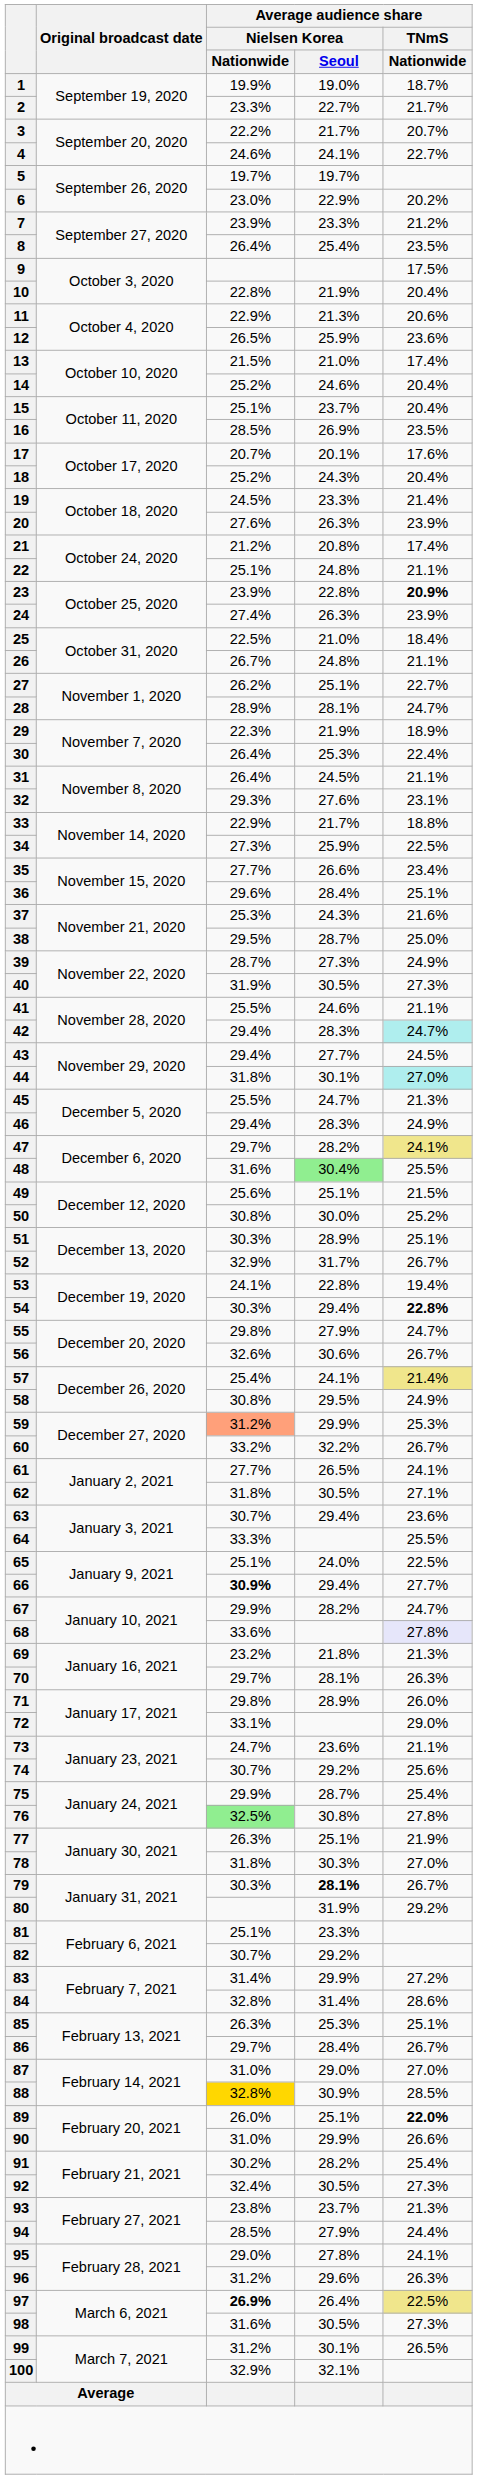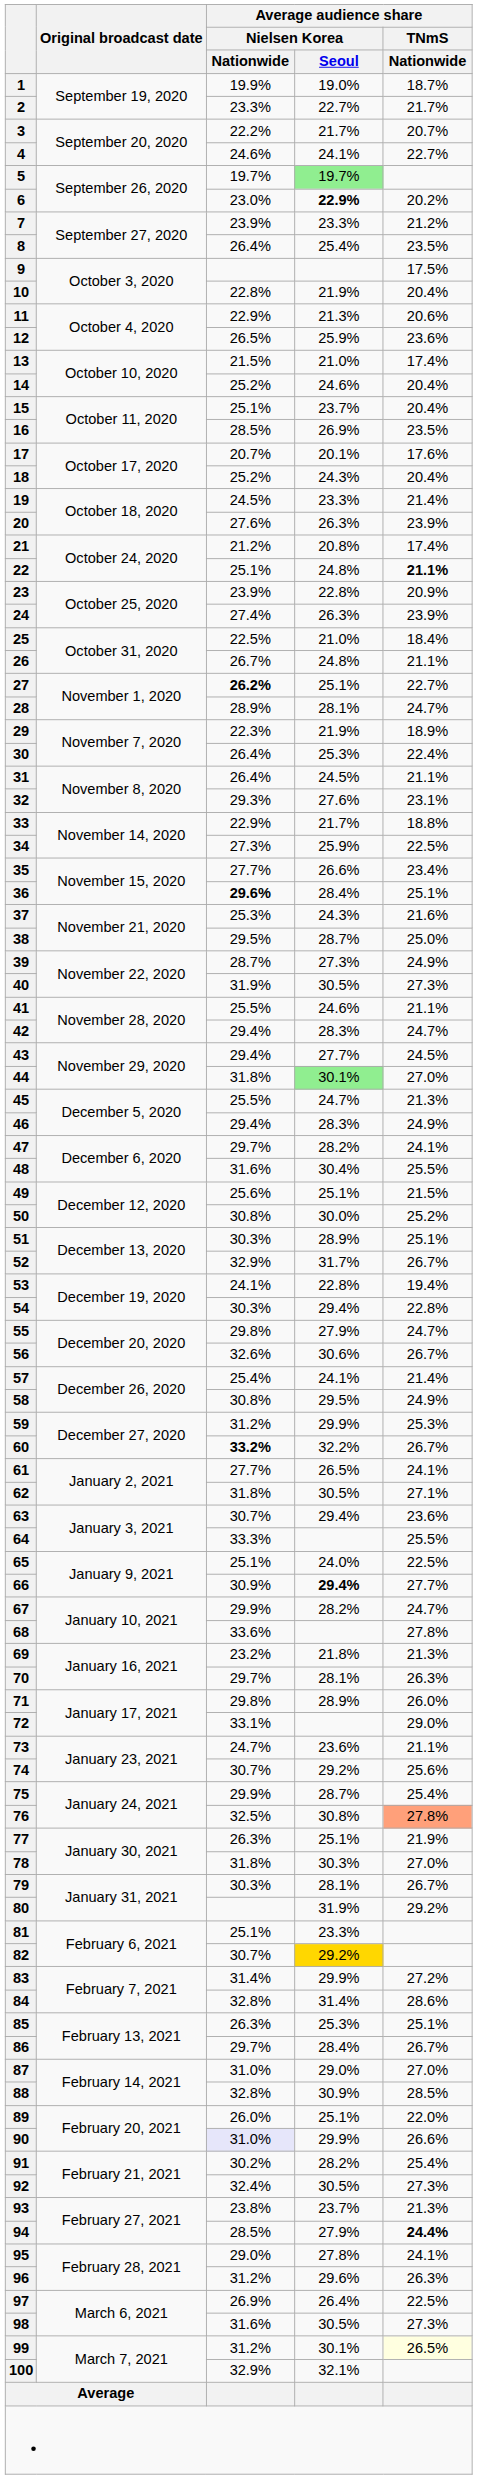(339, 177) no background -> (339, 177) lightgreen background
(339, 200) normal -> (339, 200) bold
(428, 569) normal -> (428, 569) bold
(428, 592) bold -> (428, 592) normal
(250, 685) normal -> (250, 685) bold
(250, 893) normal -> (250, 893) bold
(428, 1031) paleturquoise background -> (428, 1031) no background
(339, 1077) no background -> (339, 1077) lightgreen background
(428, 1077) paleturquoise background -> (428, 1077) no background
(428, 1147) khaki background -> (428, 1147) no background
(339, 1170) lightgreen background -> (339, 1170) no background
(428, 1308) bold -> (428, 1308) normal
(428, 1377) khaki background -> (428, 1377) no background
(250, 1424) lightsalmon background -> (250, 1424) no background
(250, 1447) normal -> (250, 1447) bold
(250, 1585) bold -> (250, 1585) normal
(339, 1585) normal -> (339, 1585) bold
(428, 1631) lavender background -> (428, 1631) no background
(250, 1816) lightgreen background -> (250, 1816) no background
(428, 1816) no background -> (428, 1816) lightsalmon background
(339, 1885) bold -> (339, 1885) normal
(339, 1955) no background -> (339, 1955) gold background
(250, 2093) gold background -> (250, 2093) no background
(428, 2116) bold -> (428, 2116) normal
(250, 2139) no background -> (250, 2139) lavender background
(428, 2232) normal -> (428, 2232) bold
(250, 2301) bold -> (250, 2301) normal
(428, 2301) khaki background -> (428, 2301) no background
(428, 2347) no background -> (428, 2347) lightyellow background
